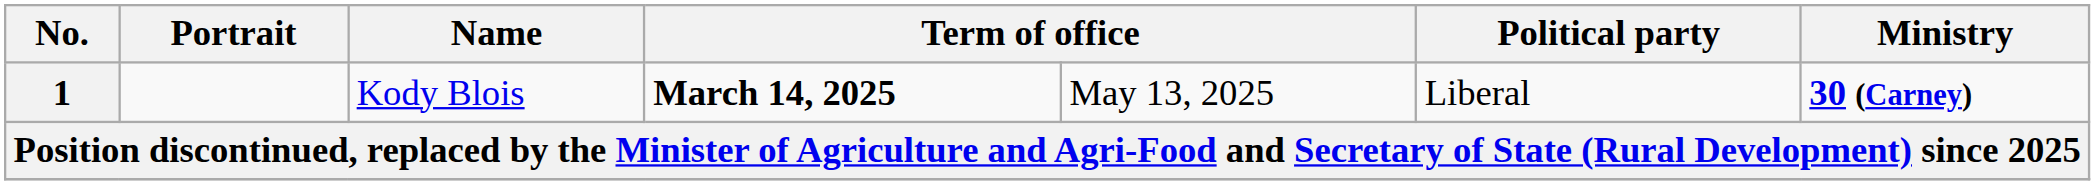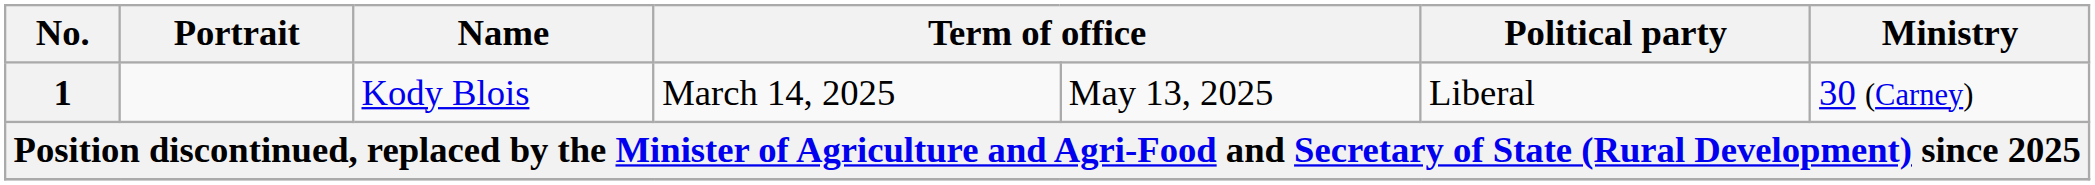(774, 91) bold -> (779, 91) normal
(1891, 91) bold -> (1896, 91) normal
